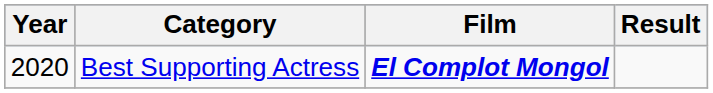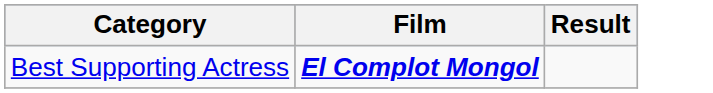- column: (40, 25)
